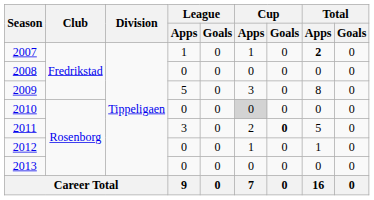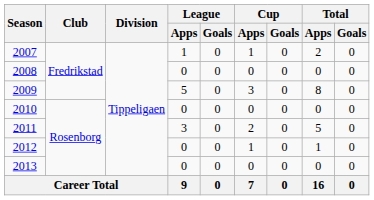(318, 52) bold -> (318, 52) normal
(251, 109) lightgrey background -> (251, 109) no background
(285, 128) bold -> (285, 128) normal
